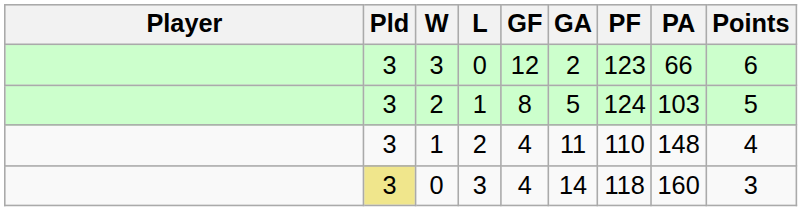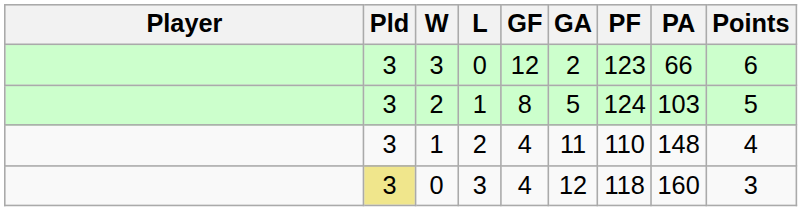(573, 184) 14 -> (573, 184) 12
